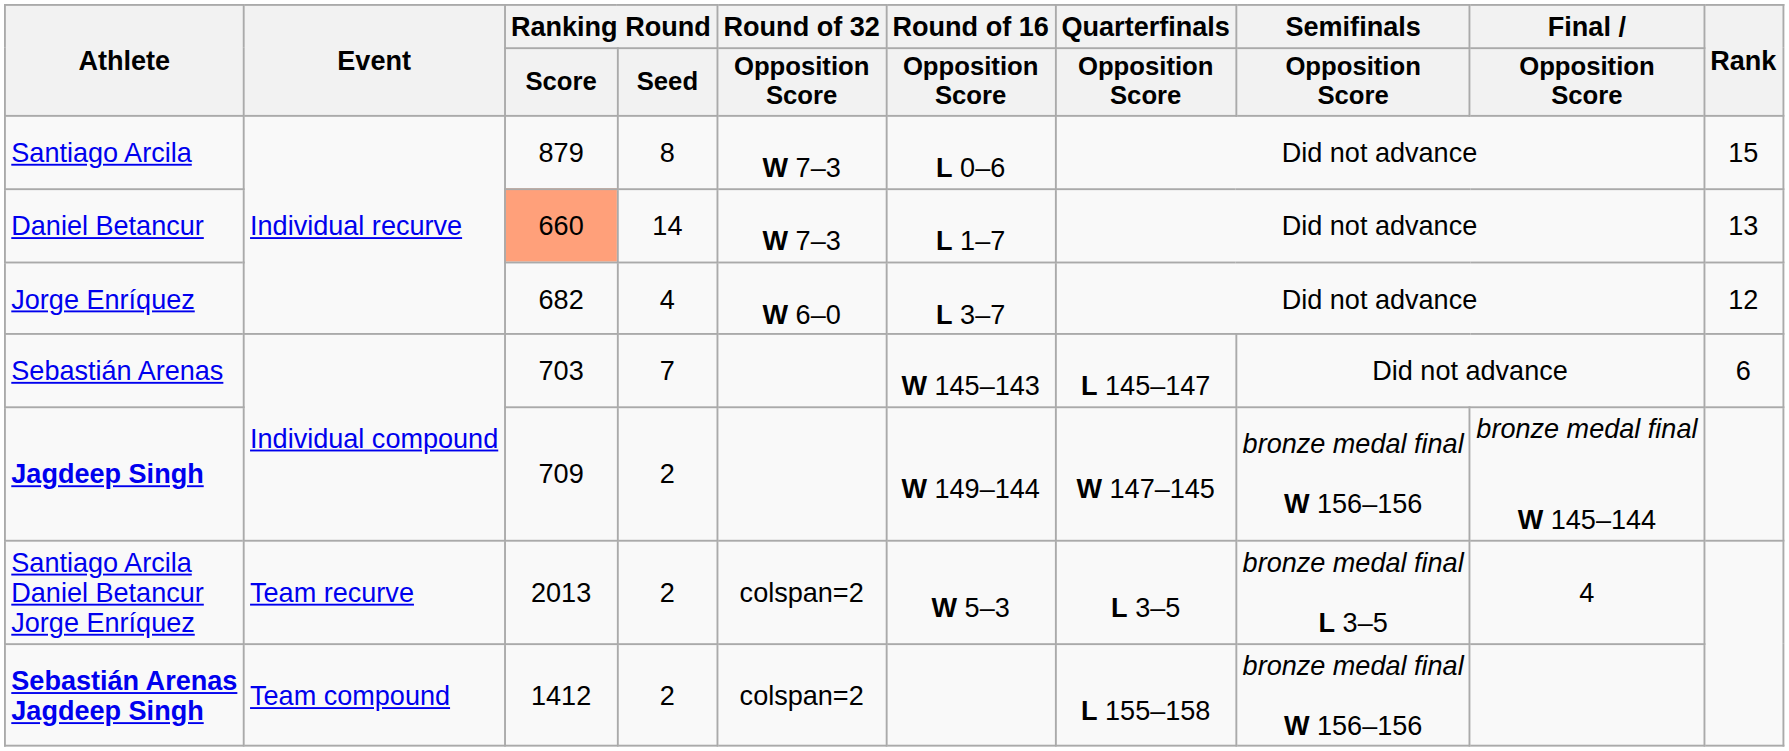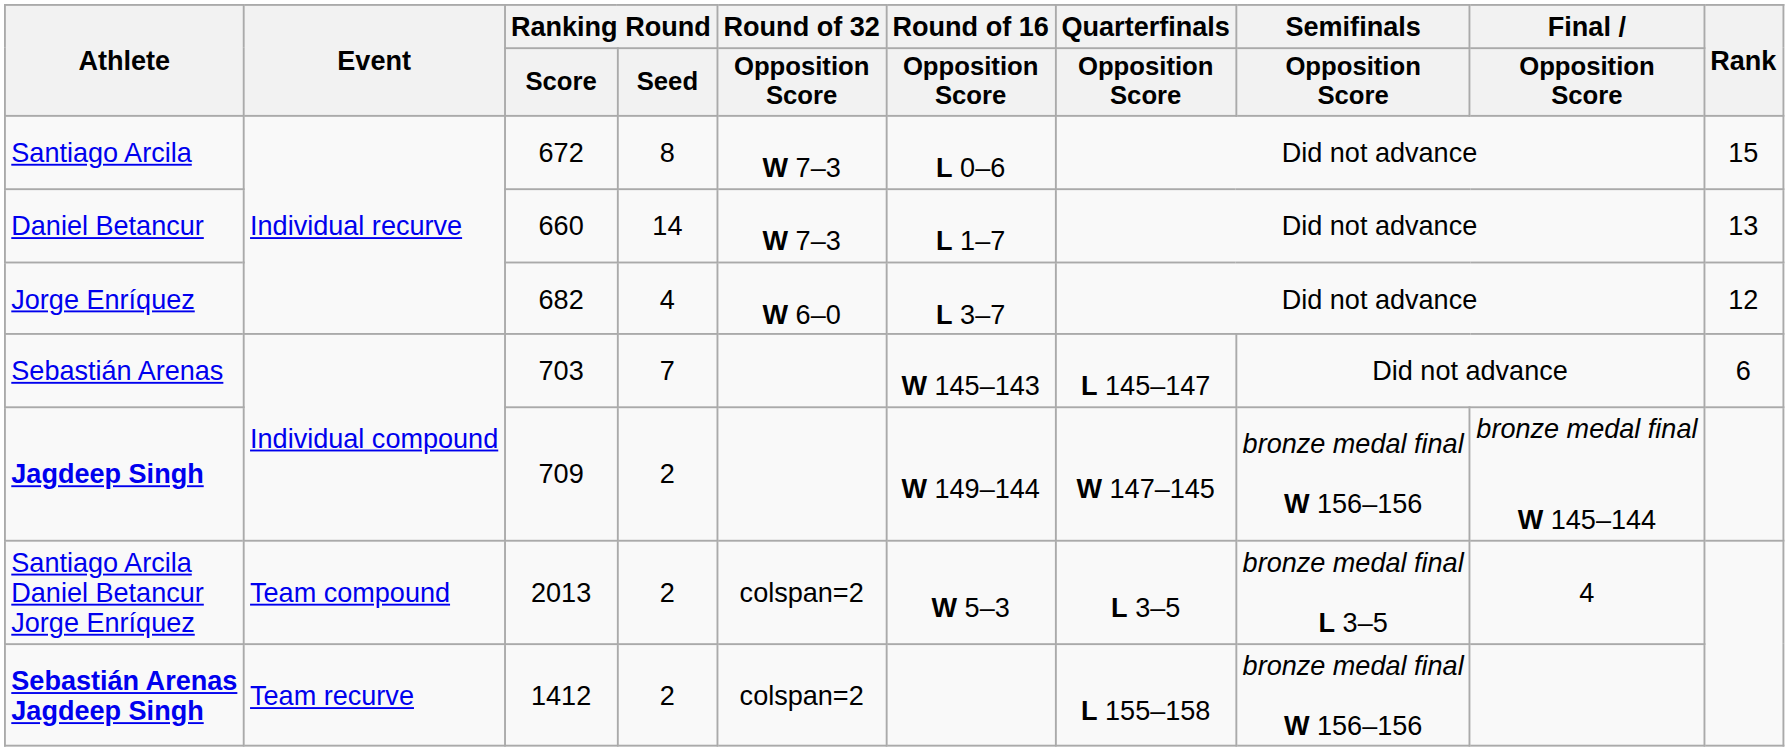(561, 153) 879 -> (561, 153) 672
(561, 226) lightsalmon background -> (561, 226) no background
(332, 593) Team recurve -> (350, 593) Team compound
(350, 695) Team compound -> (332, 695) Team recurve
